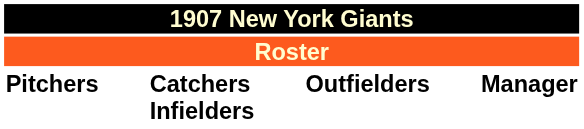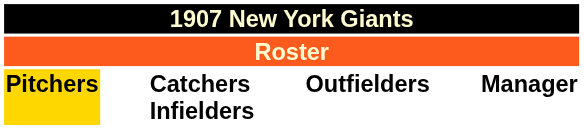(52, 84) no background -> (52, 84) gold background
